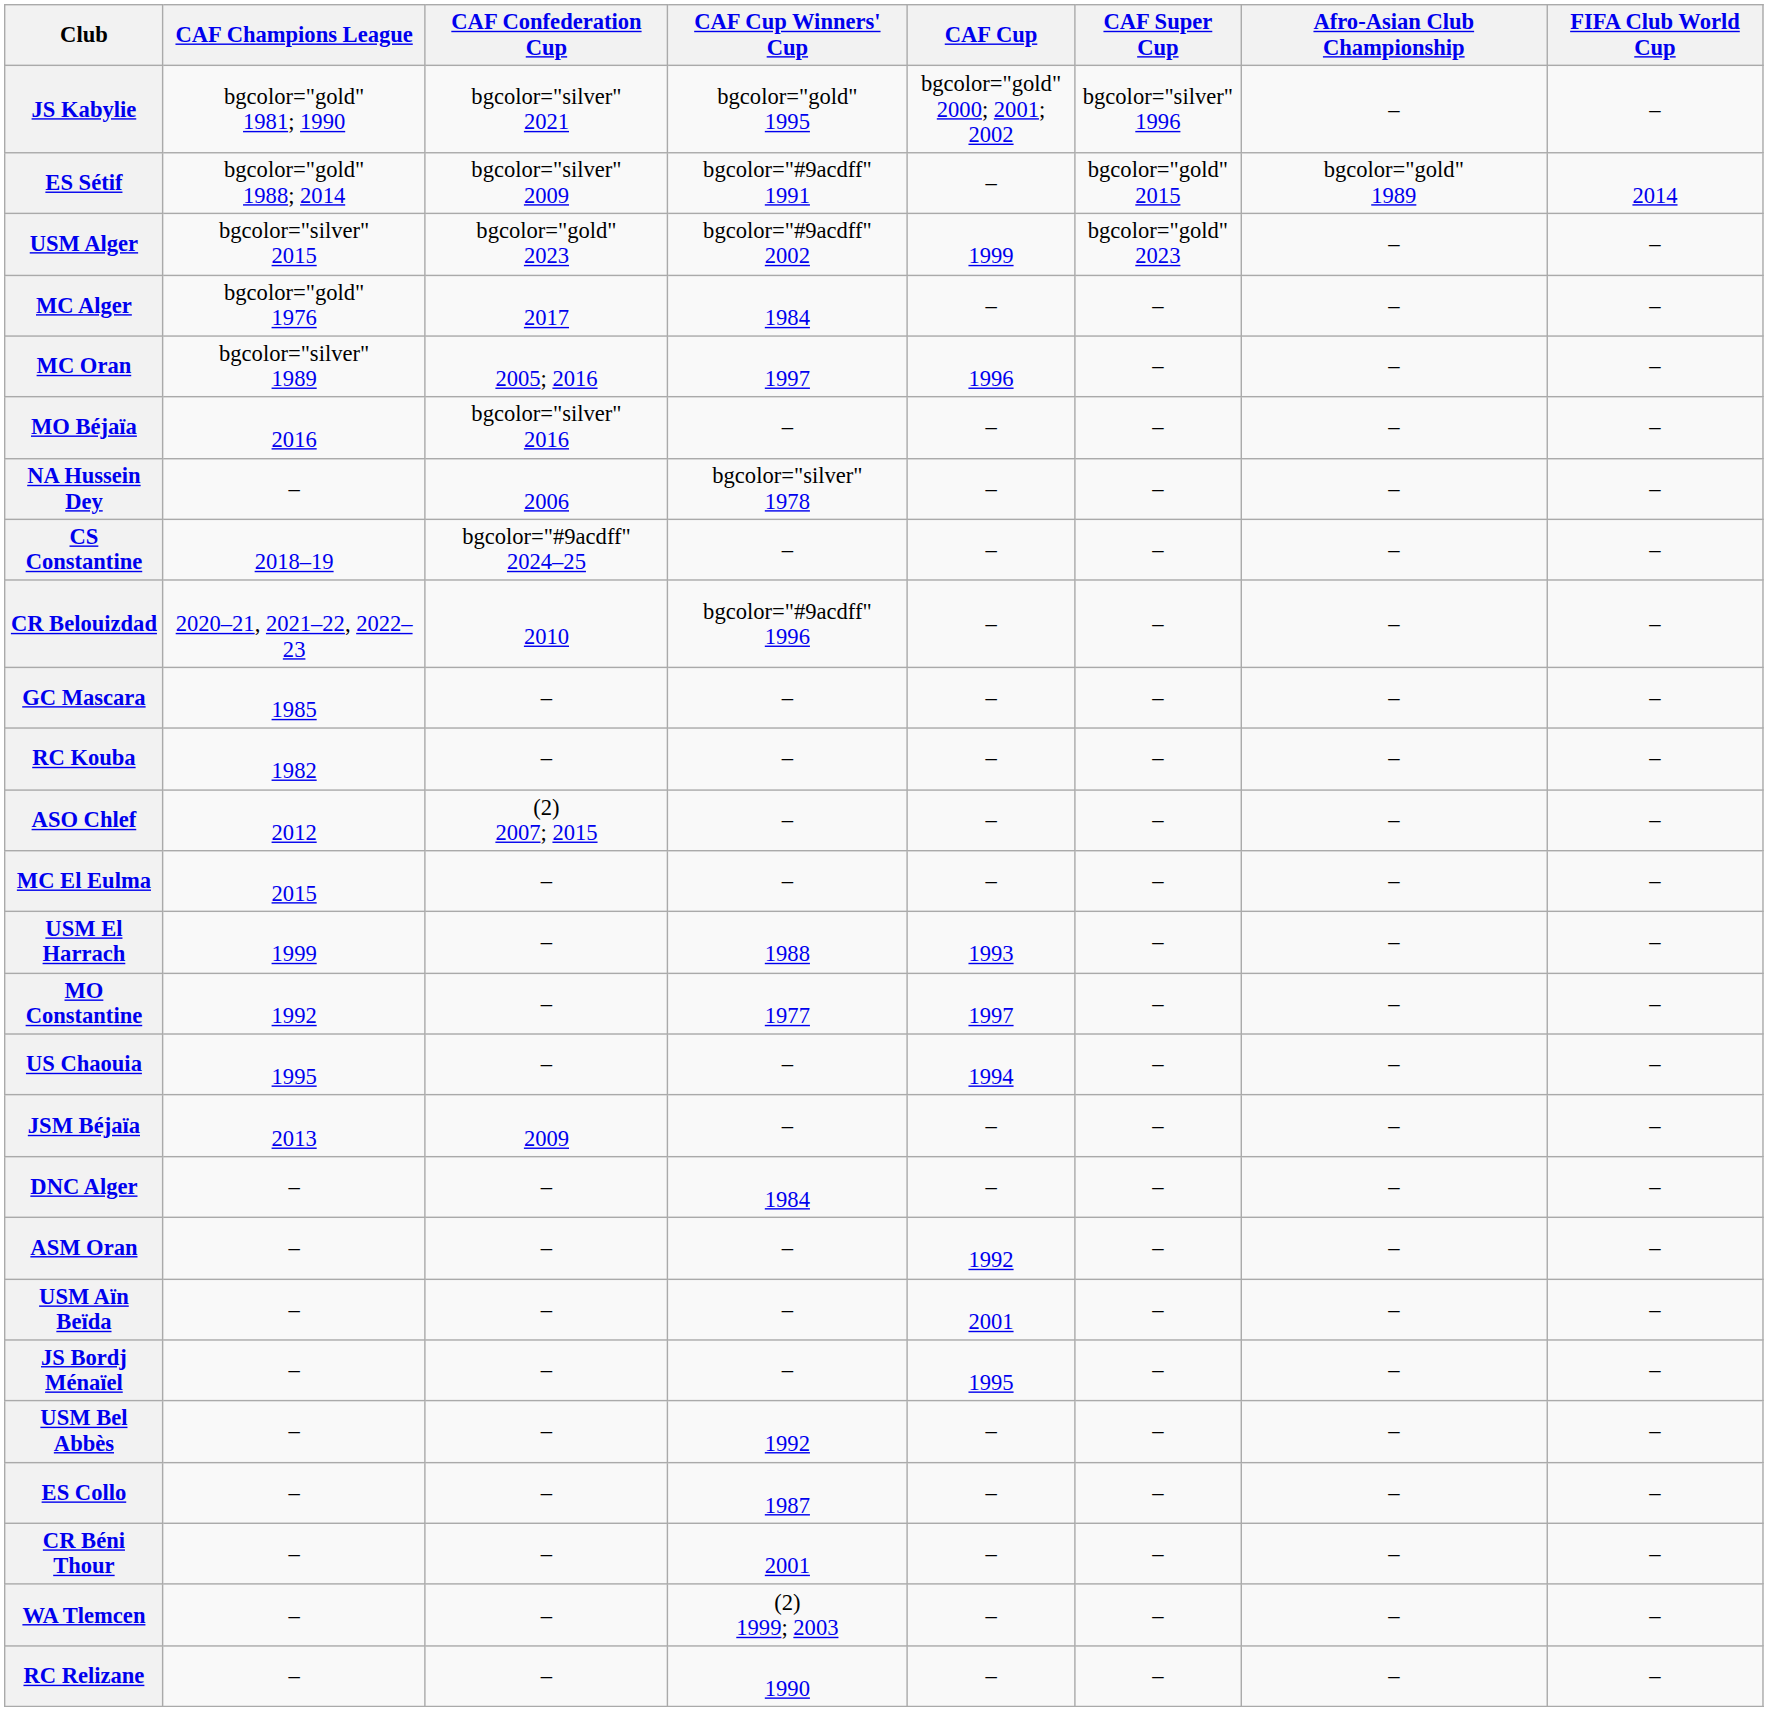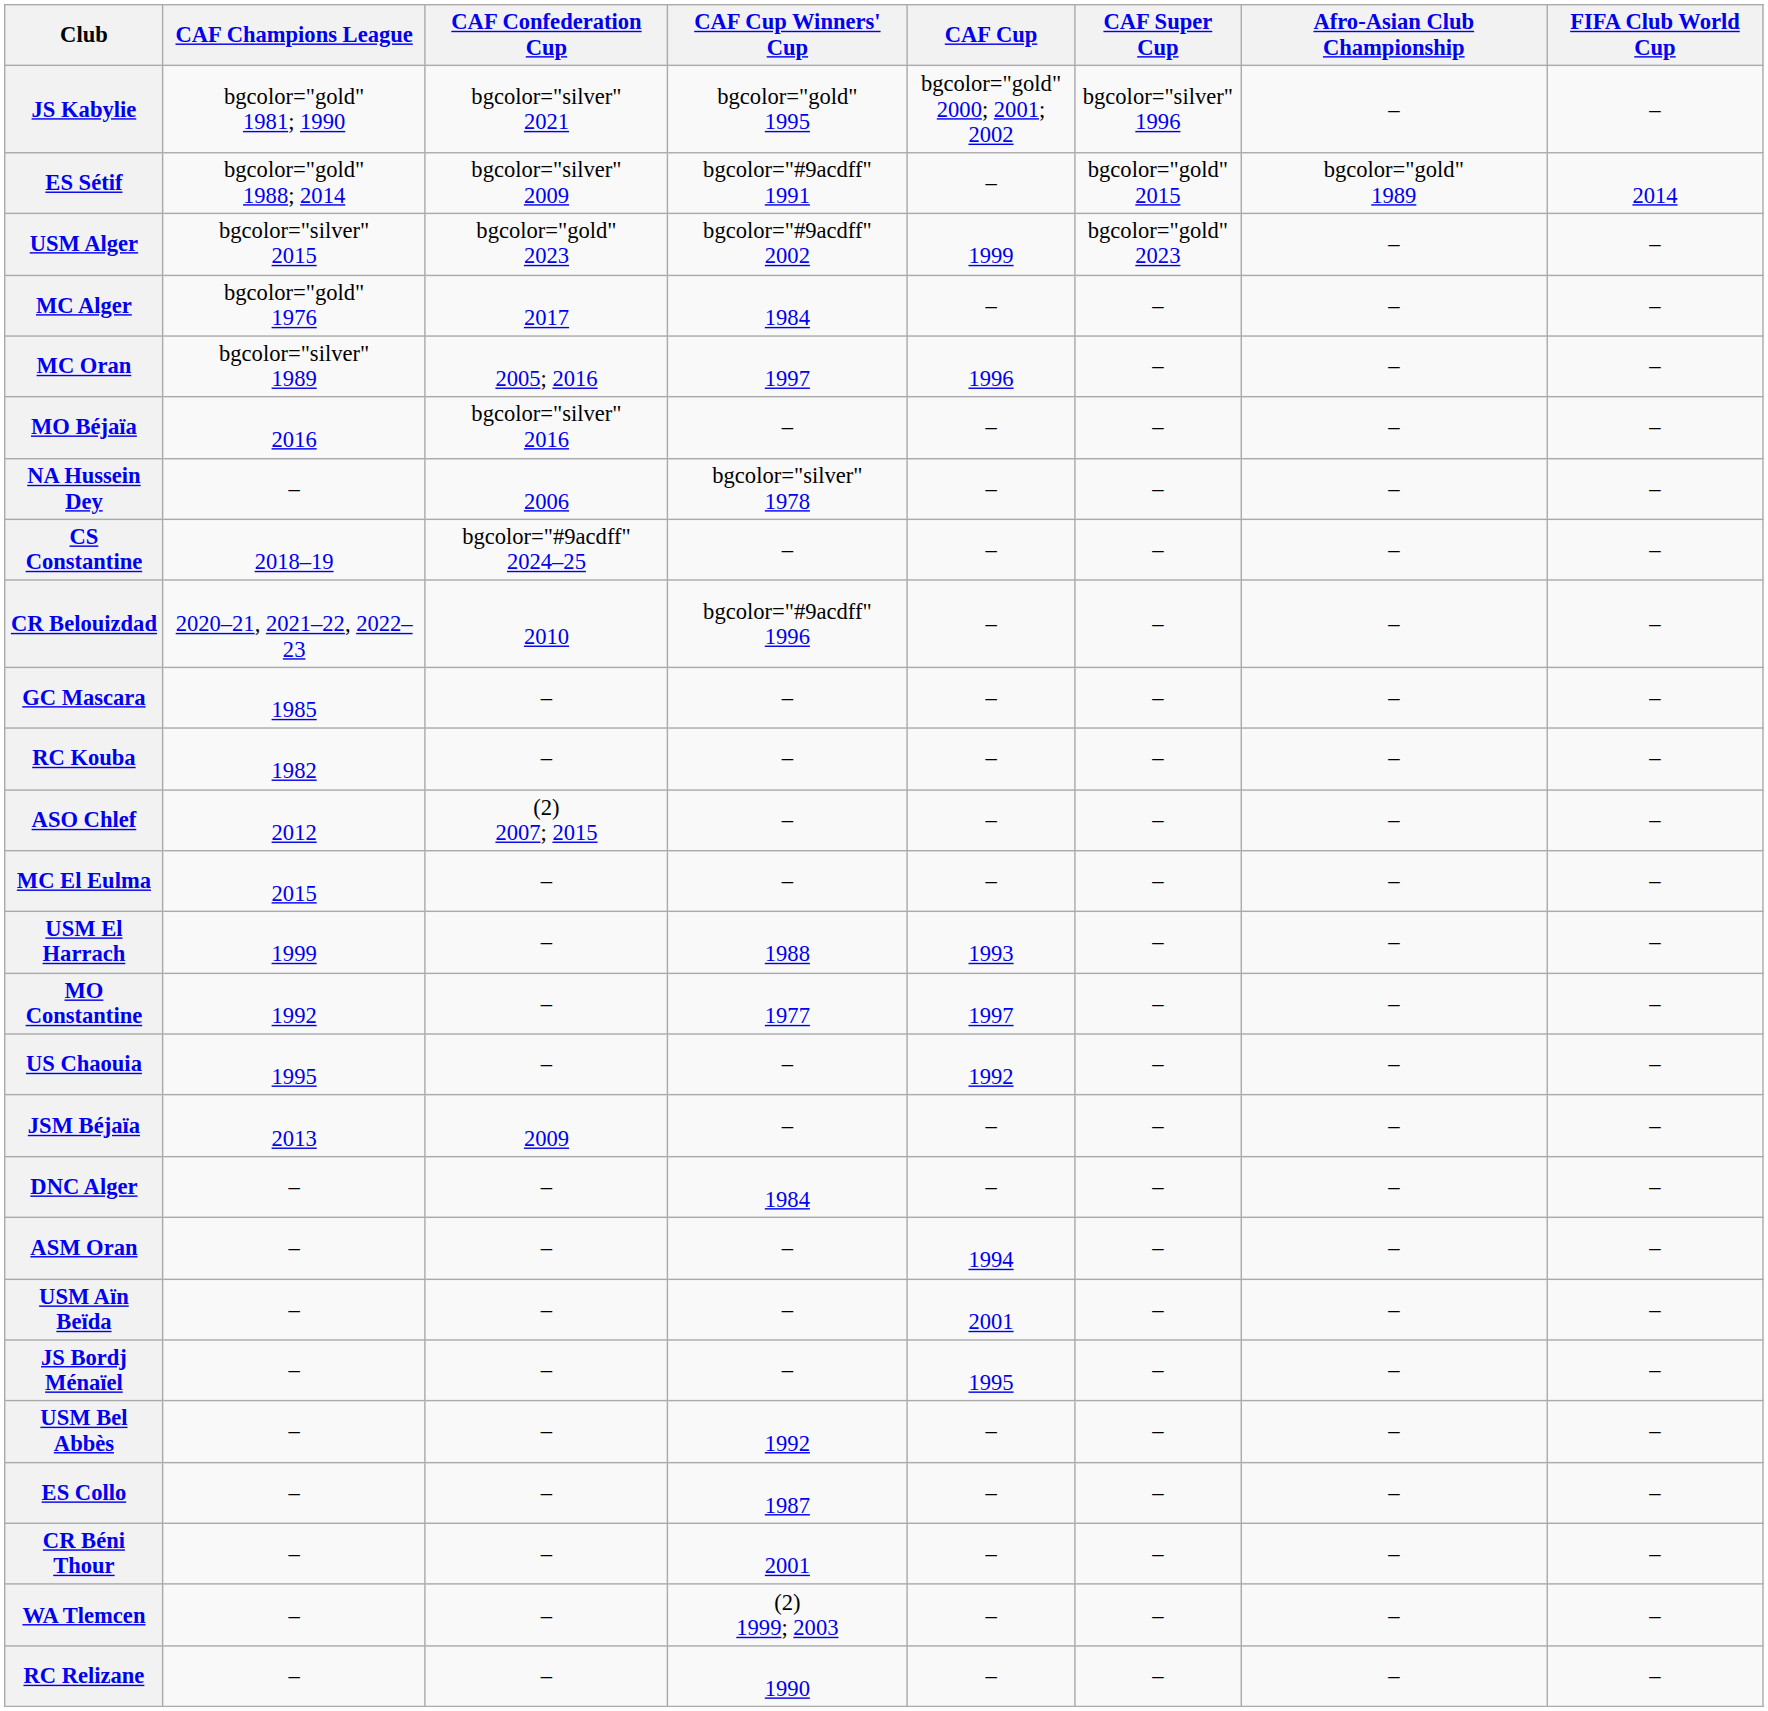(991, 1077) 1994 -> (991, 1077) 1992
(991, 1260) 1992 -> (991, 1260) 1994
